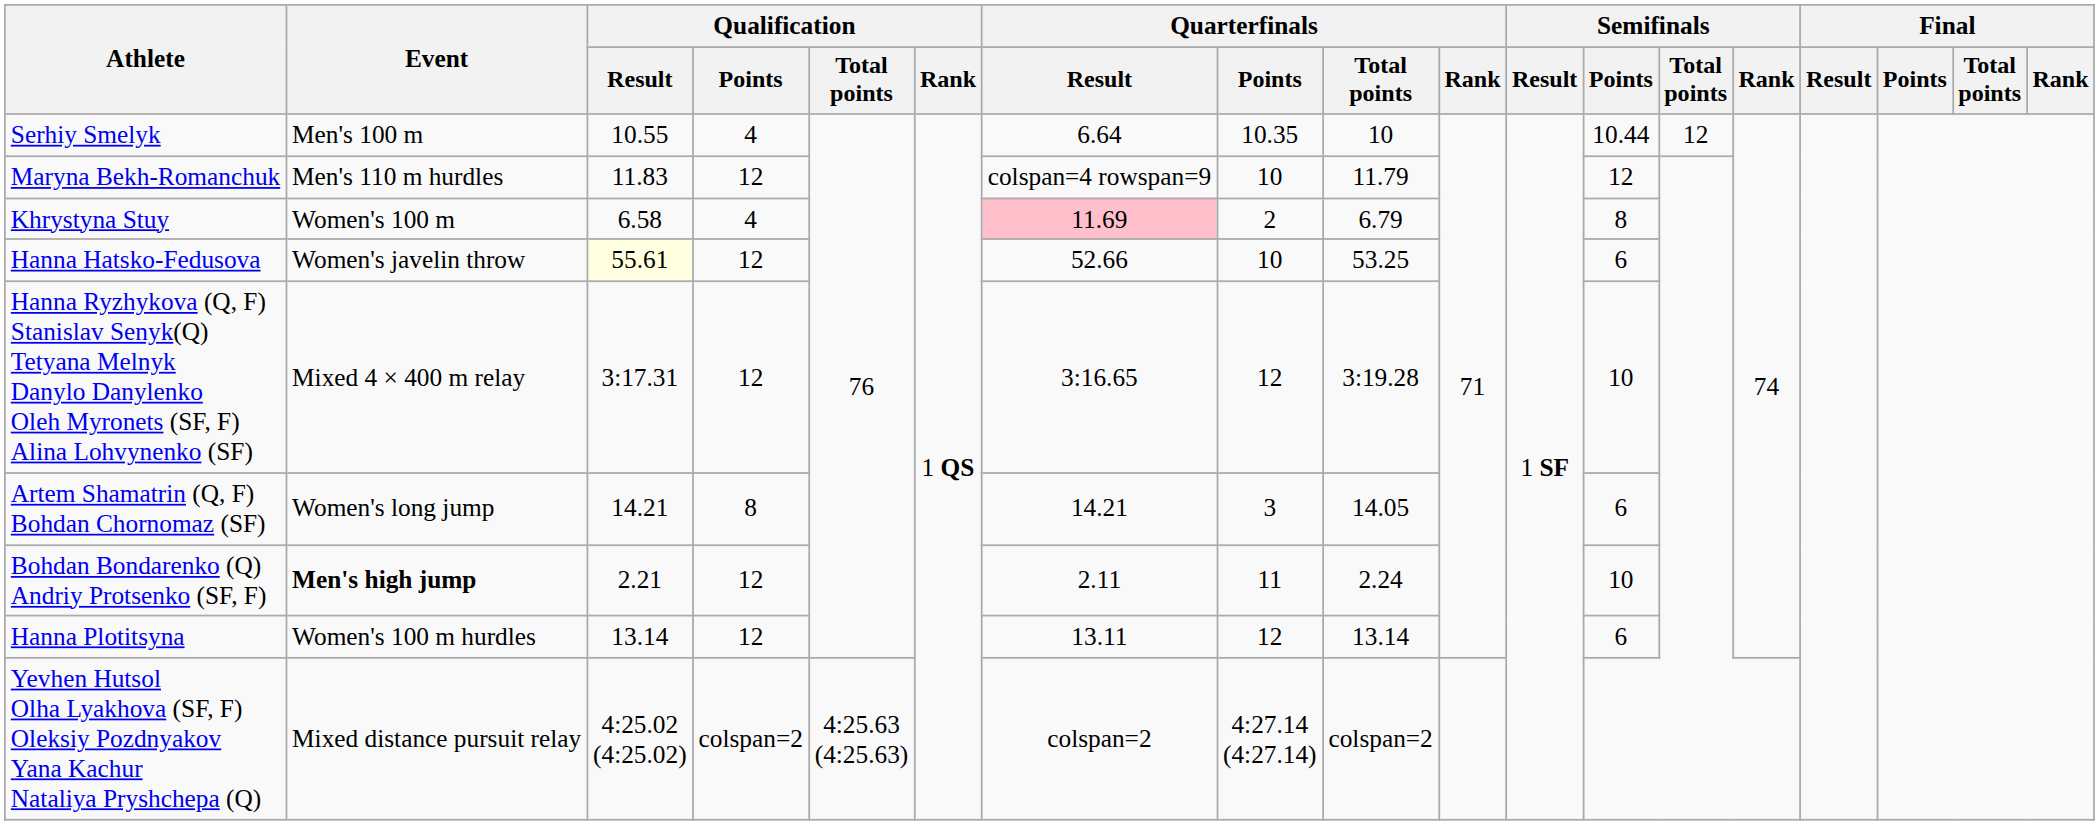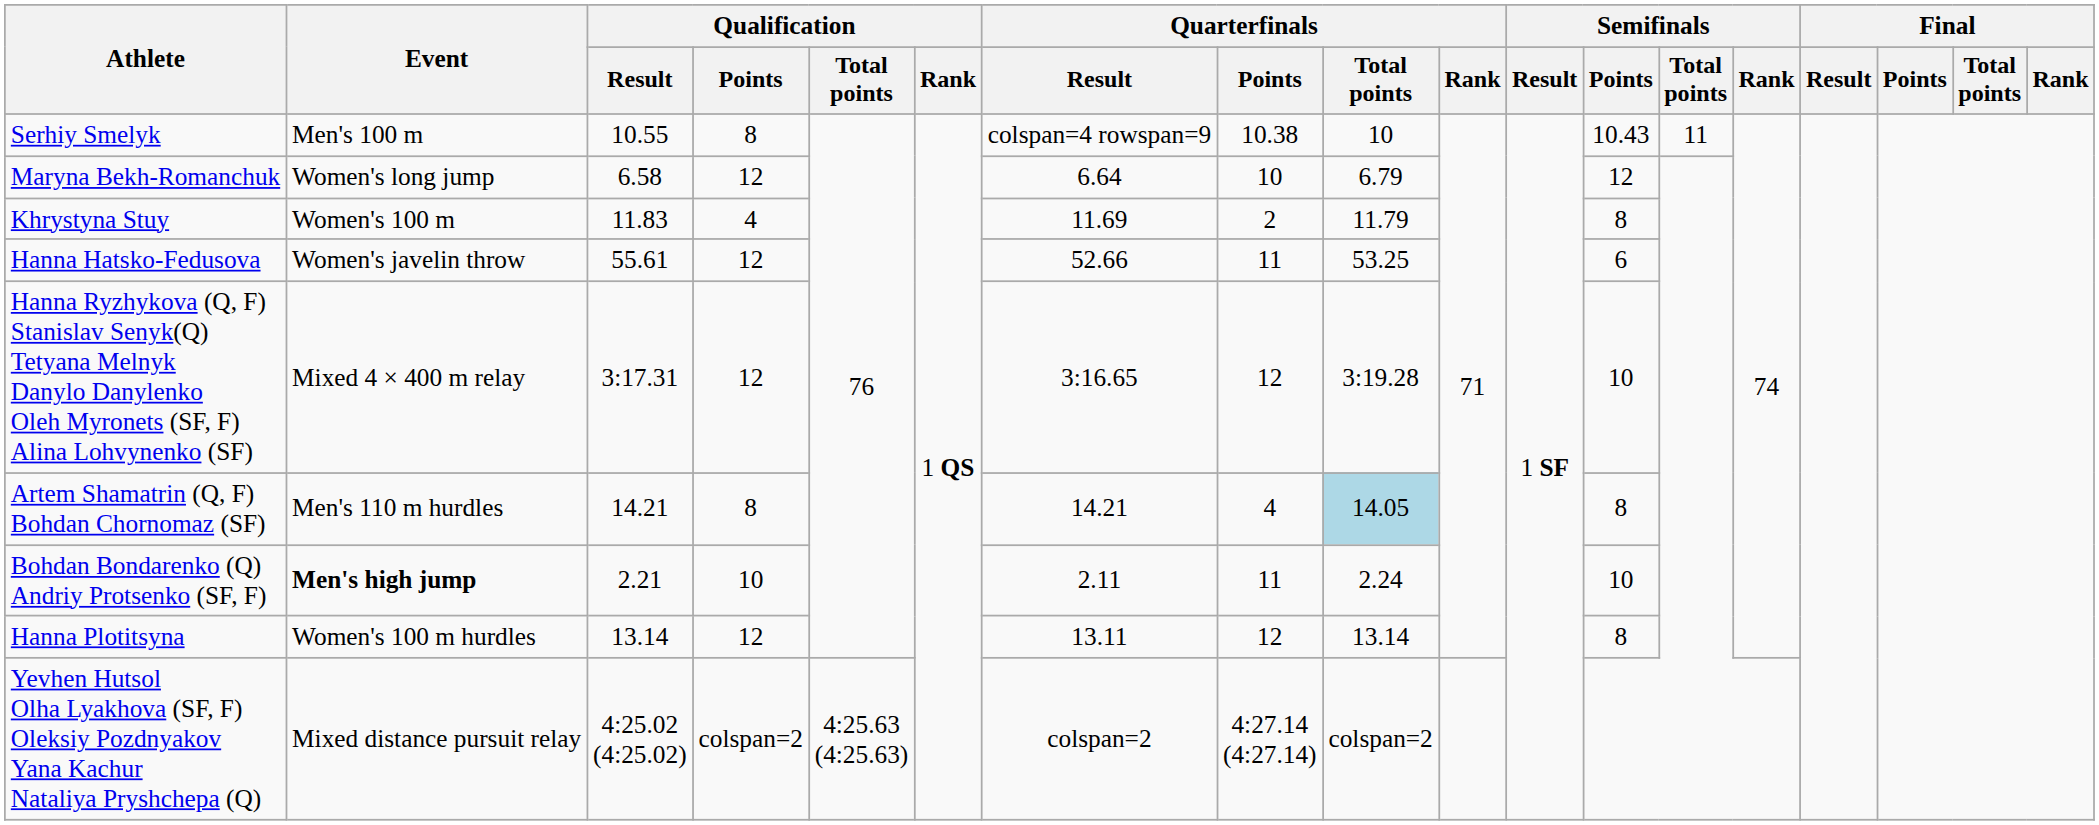(751, 135) 4 -> (751, 135) 8
(1099, 135) 6.64 -> (1099, 135) colspan=4 rowspan=9
(1270, 135) 10.35 -> (1270, 135) 10.38
(1621, 135) 10.44 -> (1621, 135) 10.43
(1696, 135) 12 -> (1696, 135) 11
(398, 177) Men's 110 m hurdles -> (393, 177) Women's long jump
(640, 177) 11.83 -> (640, 177) 6.58
(1099, 177) colspan=4 rowspan=9 -> (1099, 177) 6.64
(1381, 177) 11.79 -> (1381, 177) 6.79
(640, 218) 6.58 -> (640, 218) 11.83
(1099, 218) pink background -> (1099, 218) no background
(1381, 218) 6.79 -> (1381, 218) 11.79
(640, 260) lightyellow background -> (640, 260) no background
(1270, 260) 10 -> (1270, 260) 11
(393, 508) Women's long jump -> (398, 508) Men's 110 m hurdles
(1270, 508) 3 -> (1270, 508) 4
(1381, 508) no background -> (1381, 508) lightblue background
(1621, 508) 6 -> (1621, 508) 8
(751, 580) 12 -> (751, 580) 10
(1621, 637) 6 -> (1621, 637) 8
